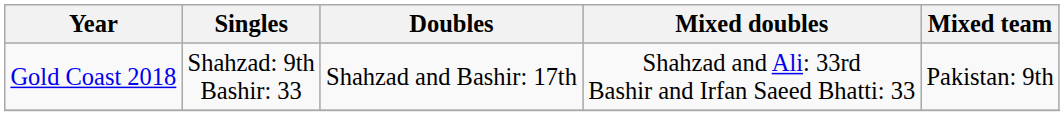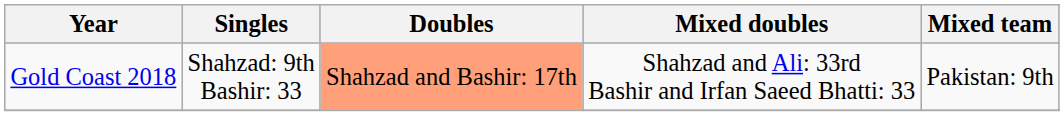(451, 76) no background -> (451, 76) lightsalmon background
